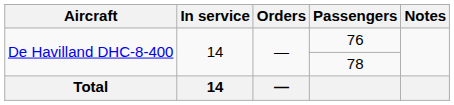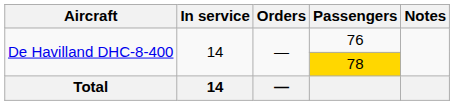(355, 64) no background -> (355, 64) gold background
